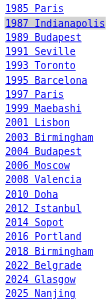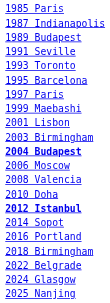(55, 23) lightgrey background -> (55, 23) no background
(43, 151) normal -> (43, 151) bold
(43, 208) normal -> (43, 208) bold
